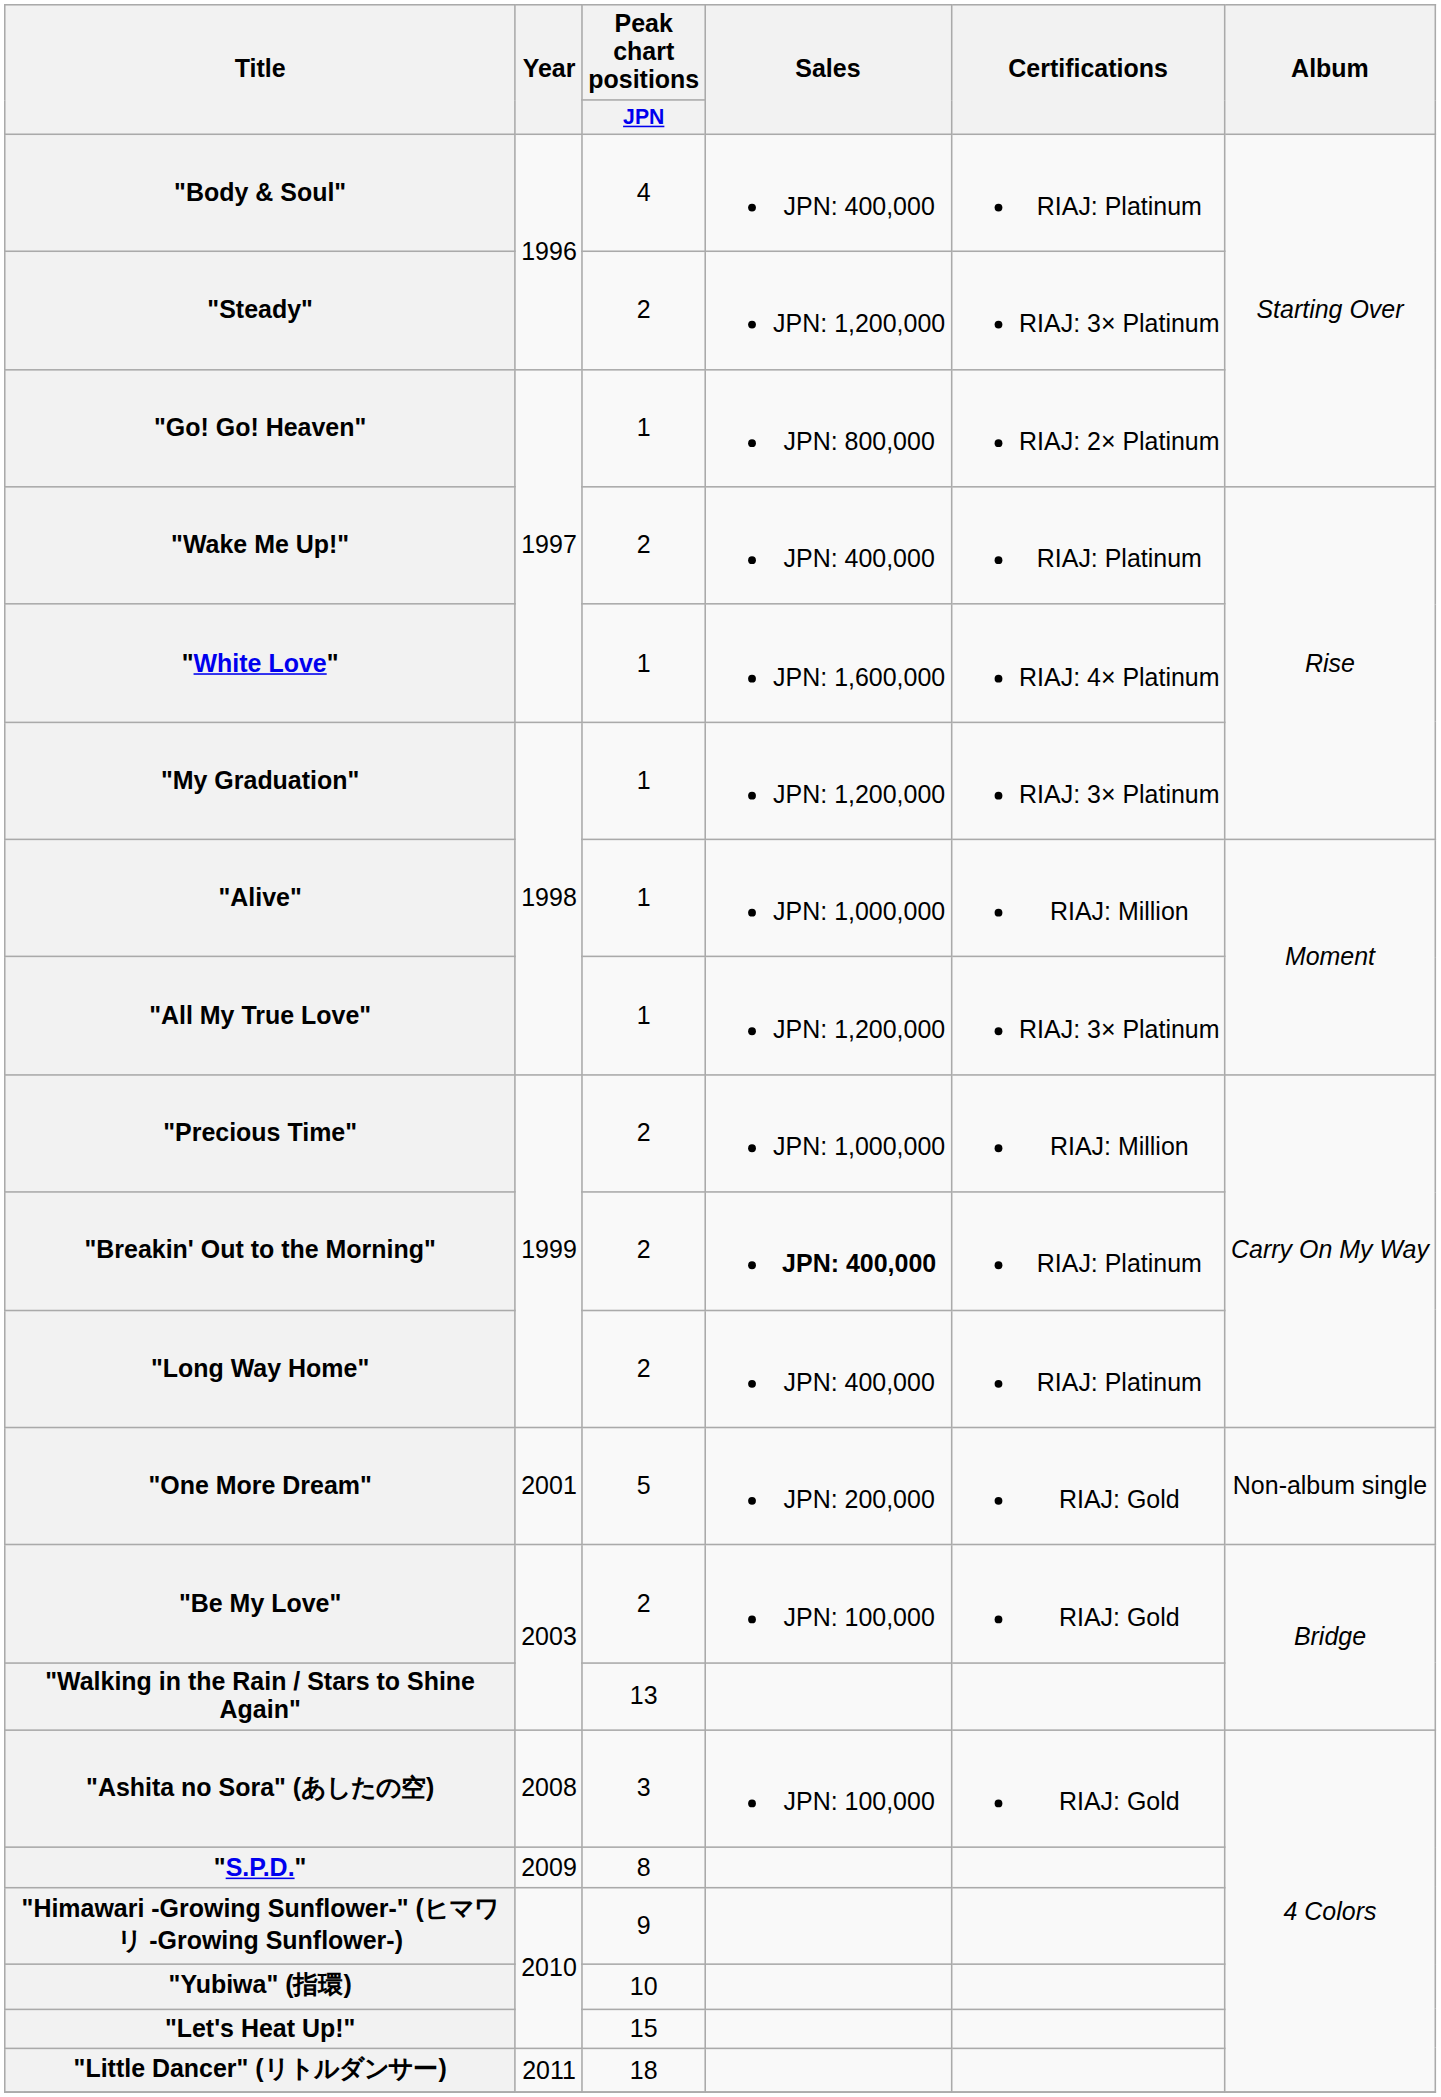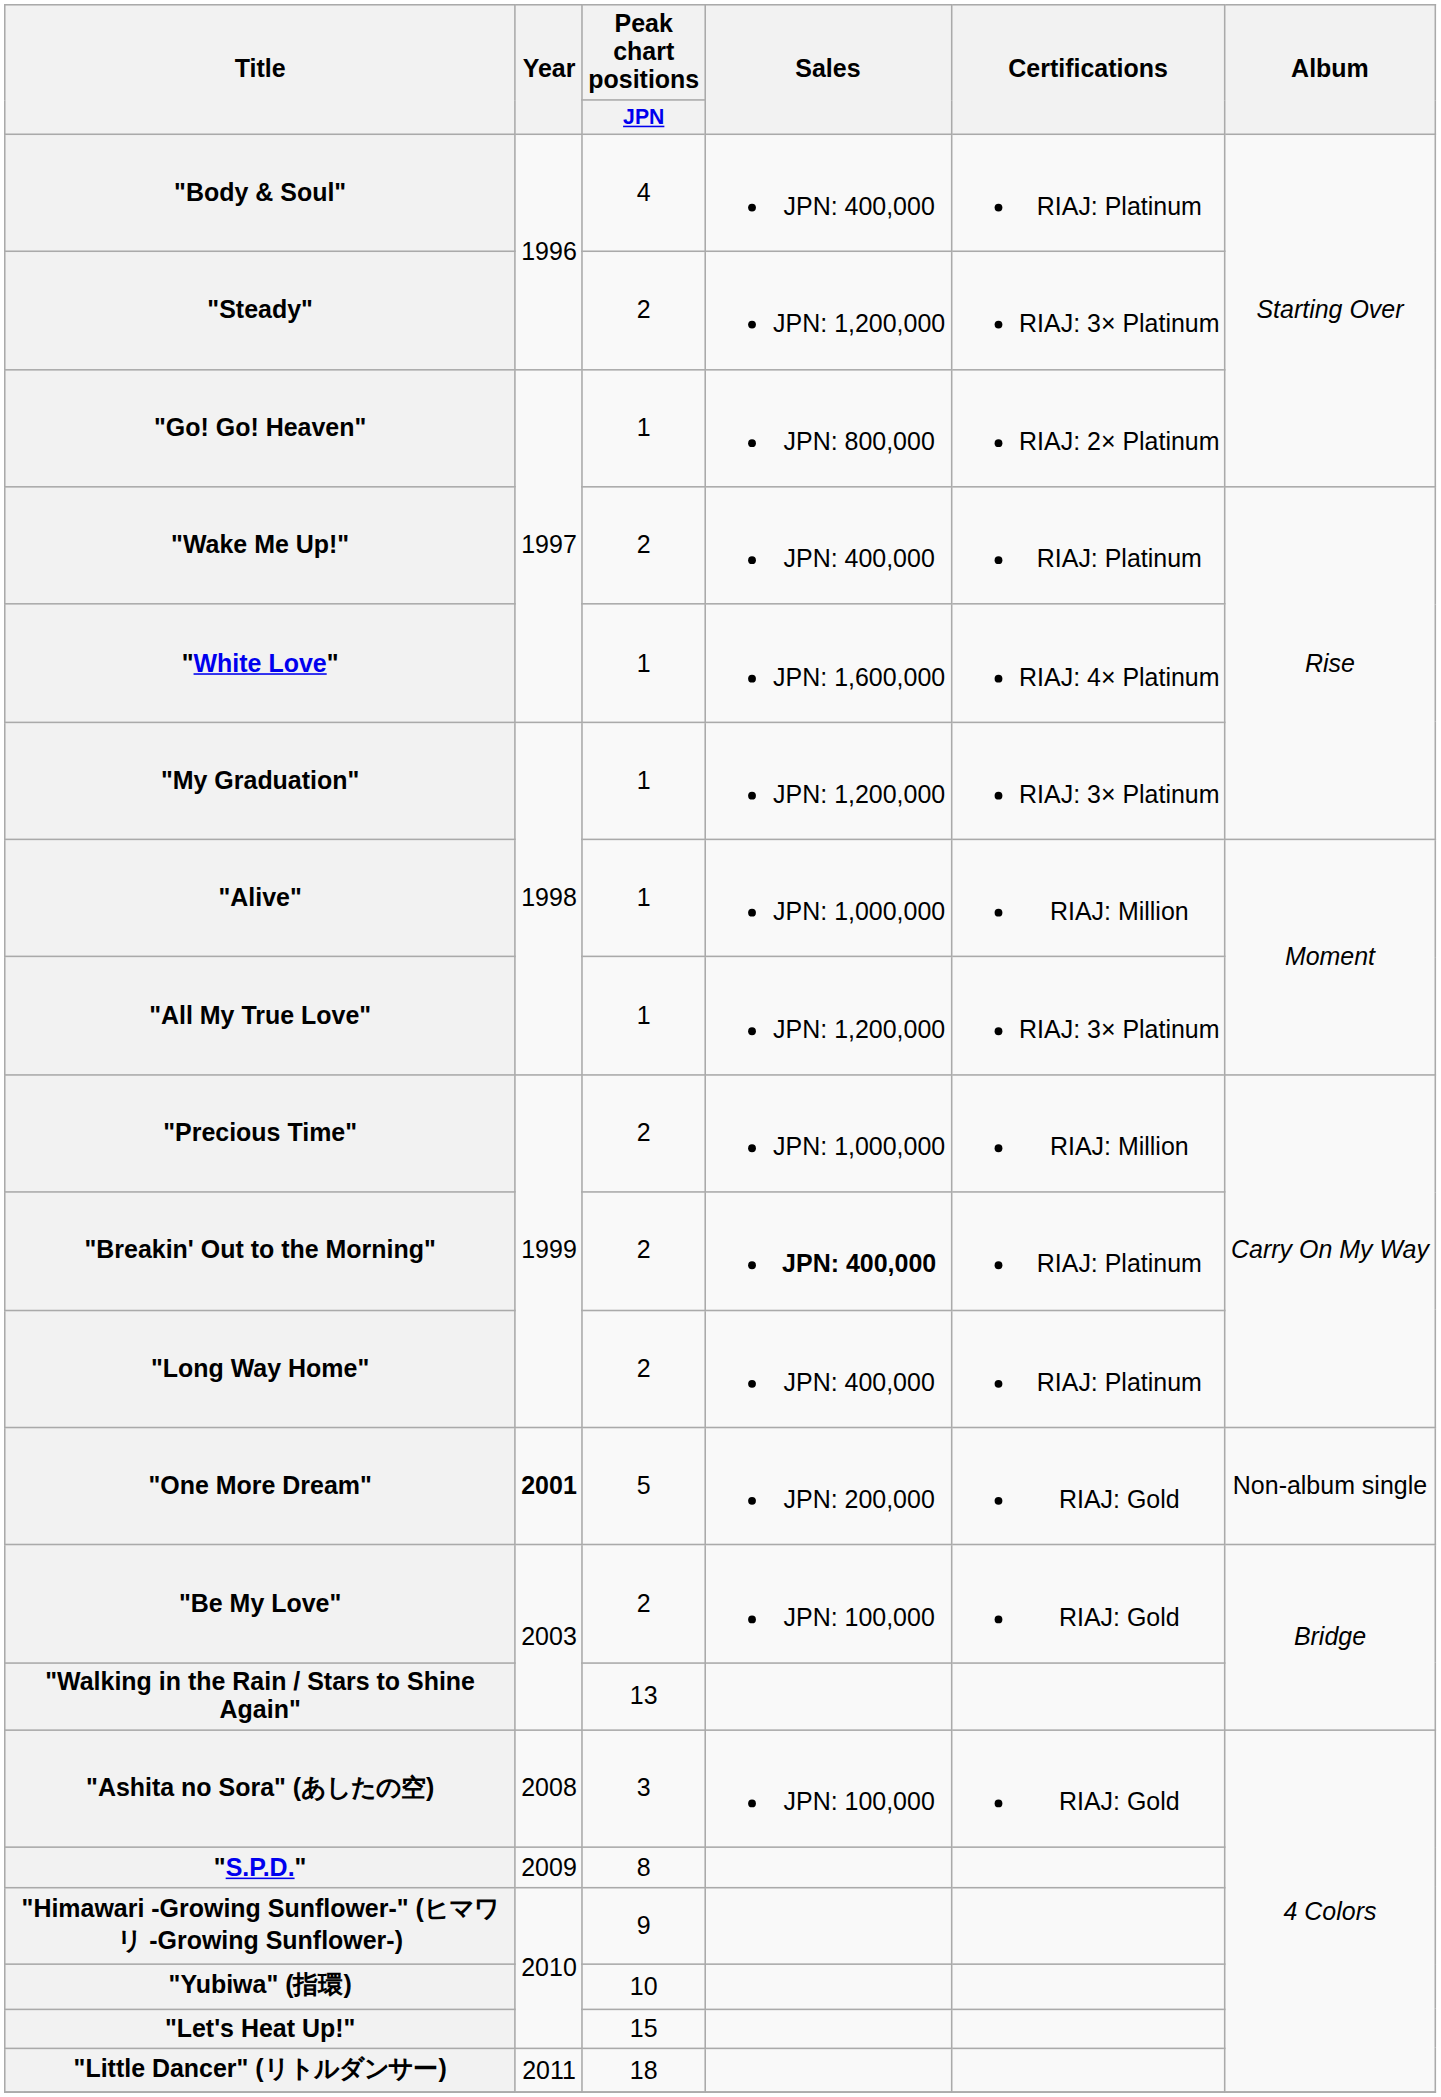(549, 1485) normal -> (549, 1485) bold
